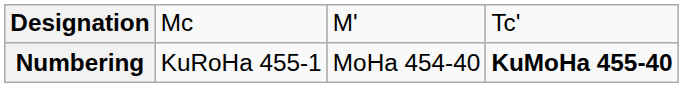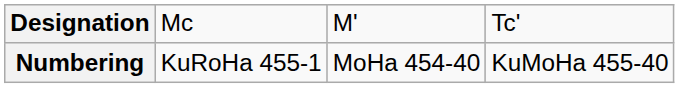(582, 62) bold -> (580, 62) normal
